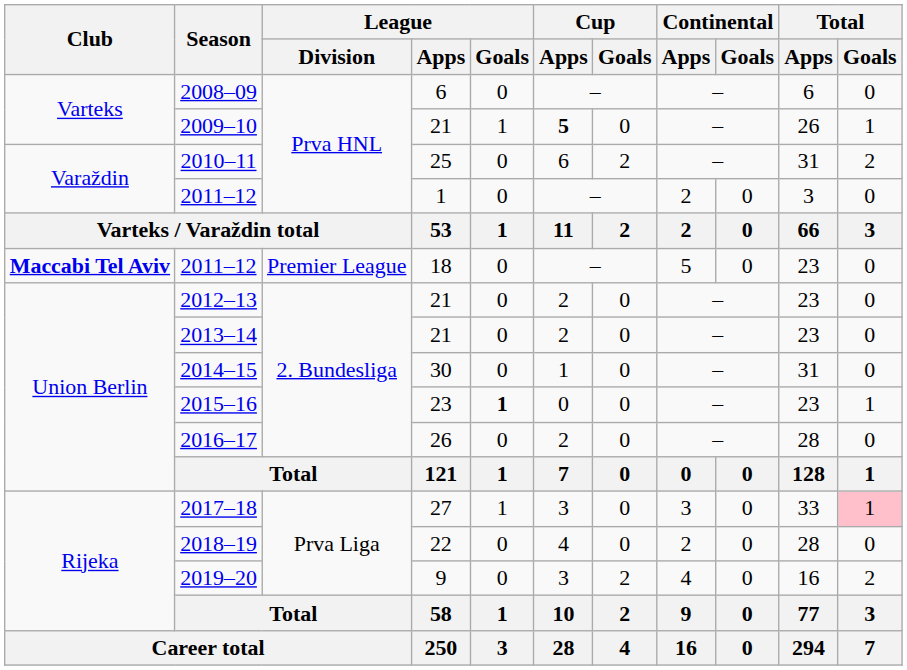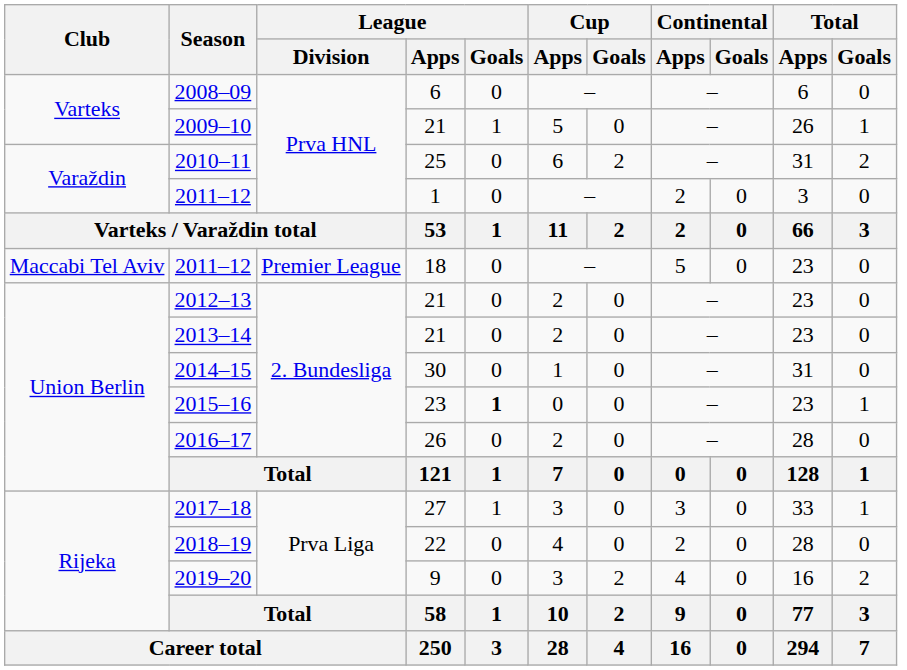(563, 126) bold -> (558, 126) normal
(90, 265) bold -> (87, 265) normal
(870, 508) pink background -> (864, 508) no background
